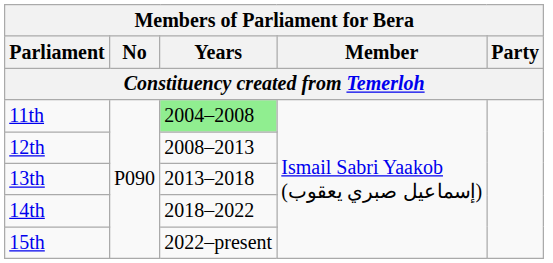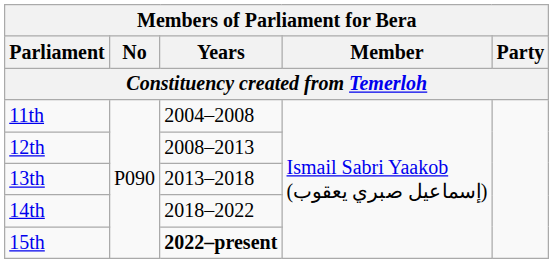(209, 115) lightgreen background -> (209, 115) no background
(218, 242) normal -> (221, 242) bold
